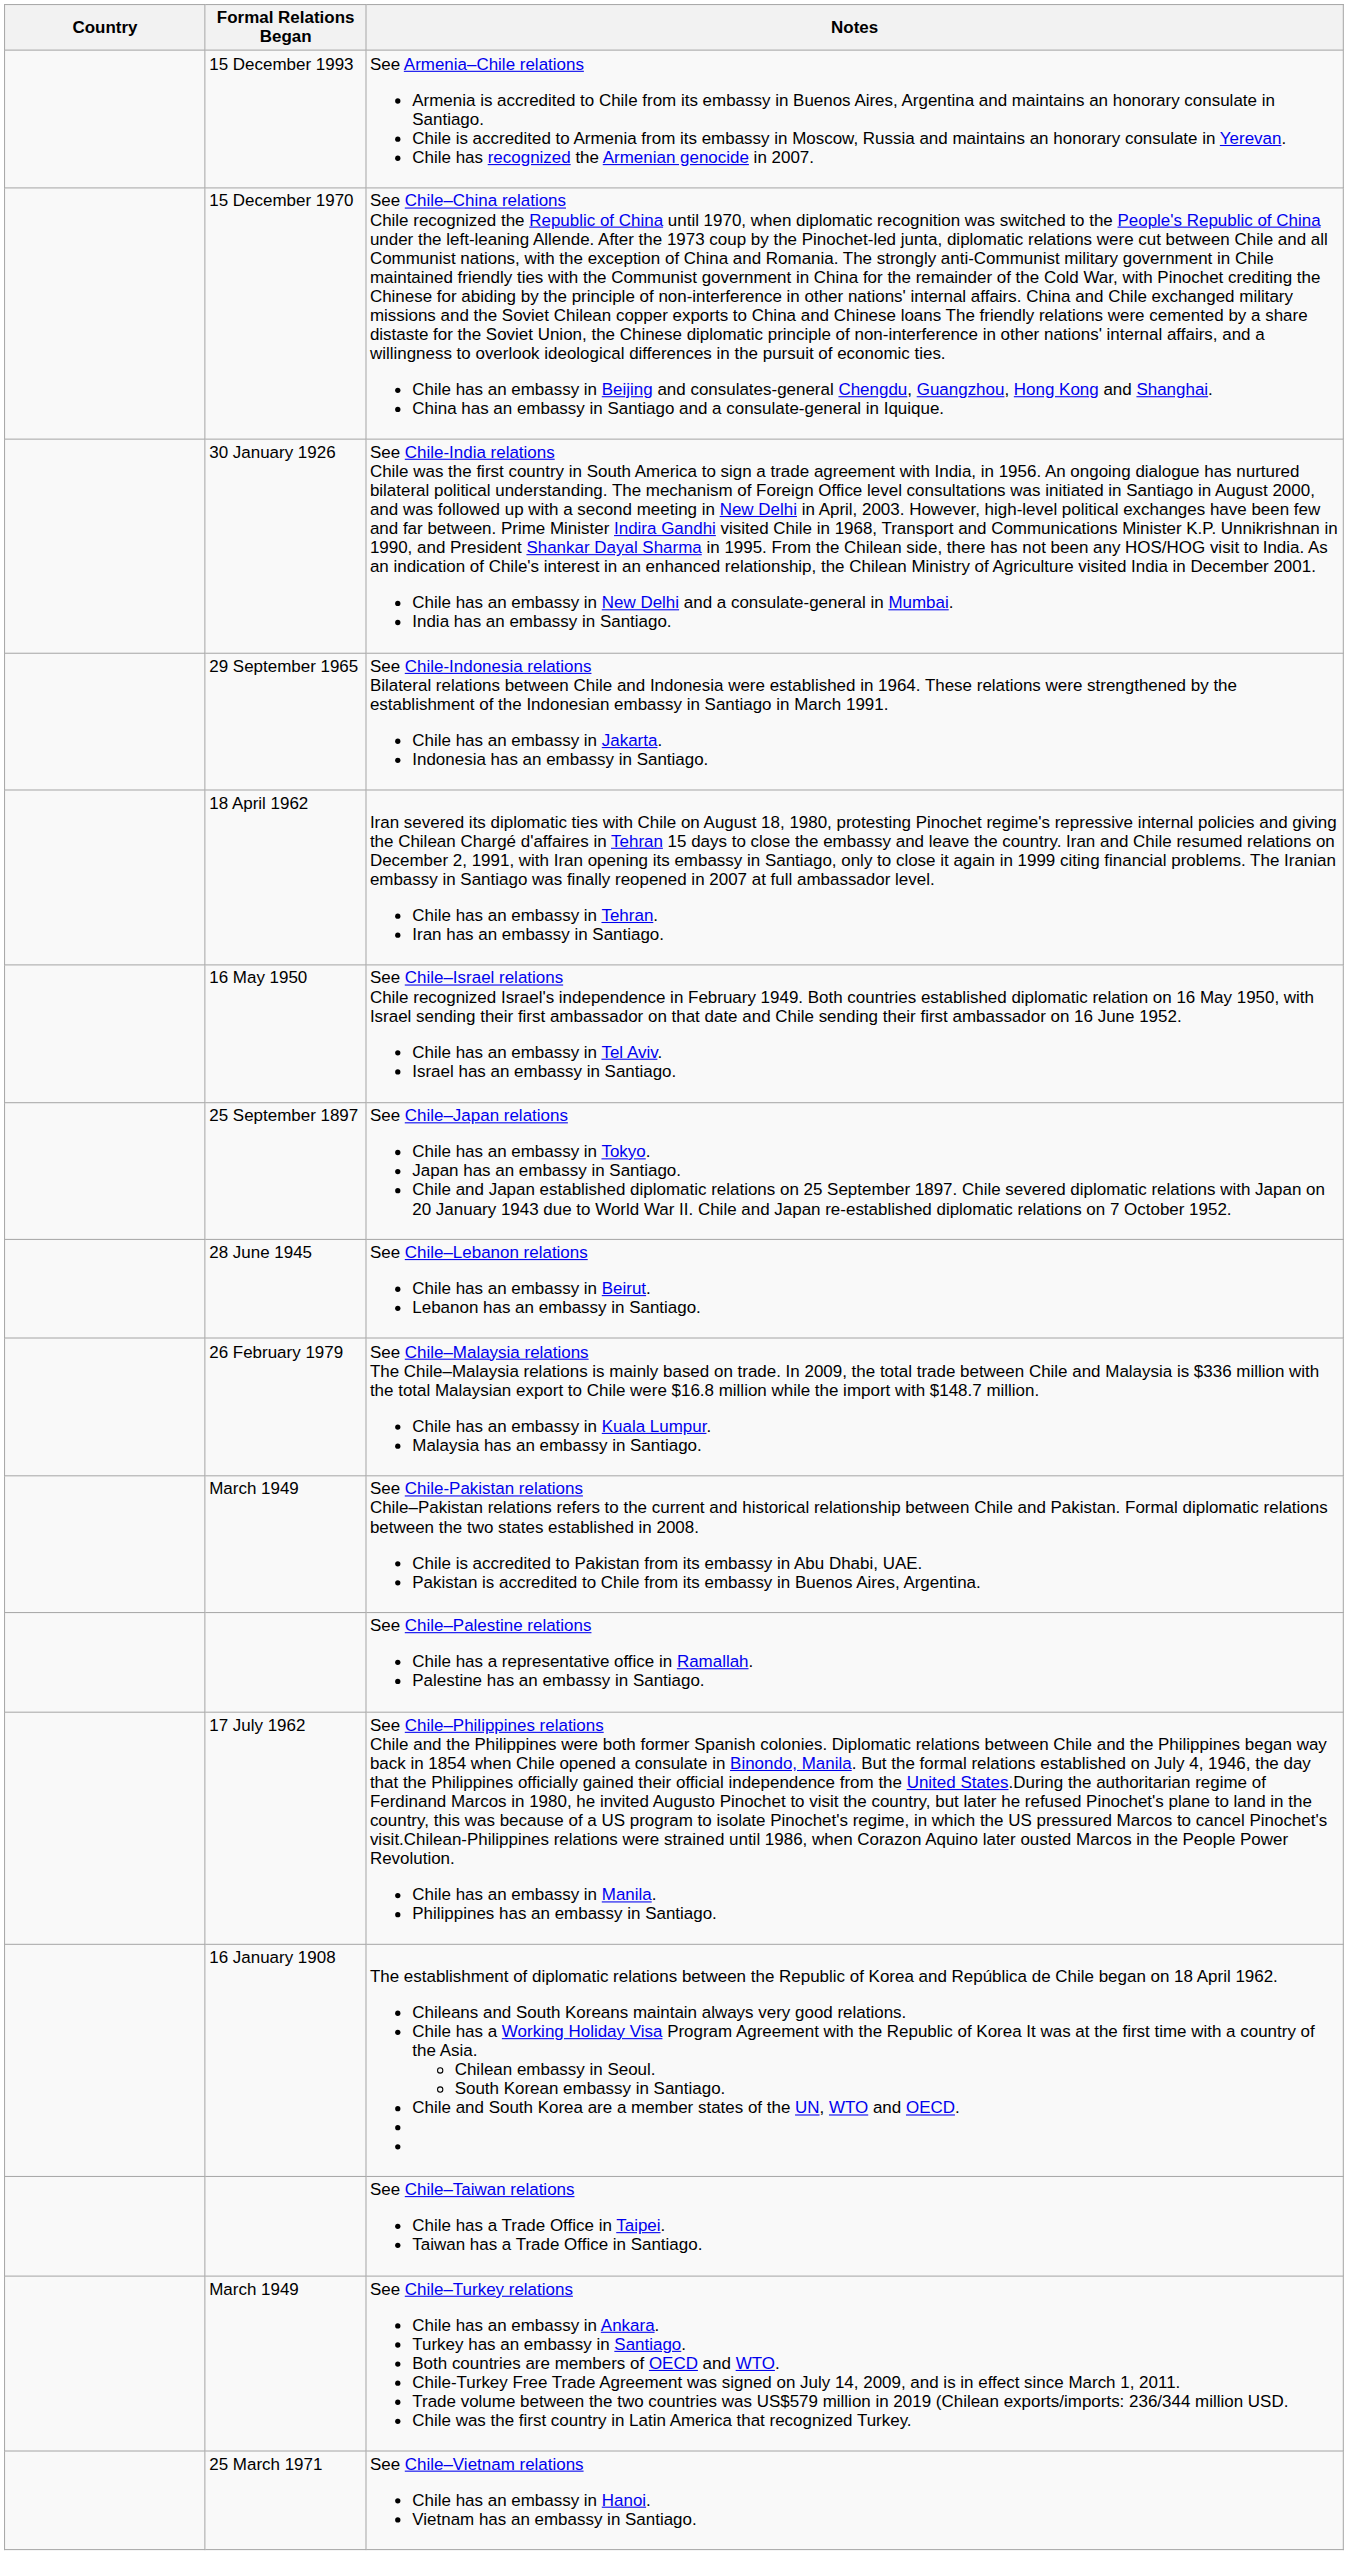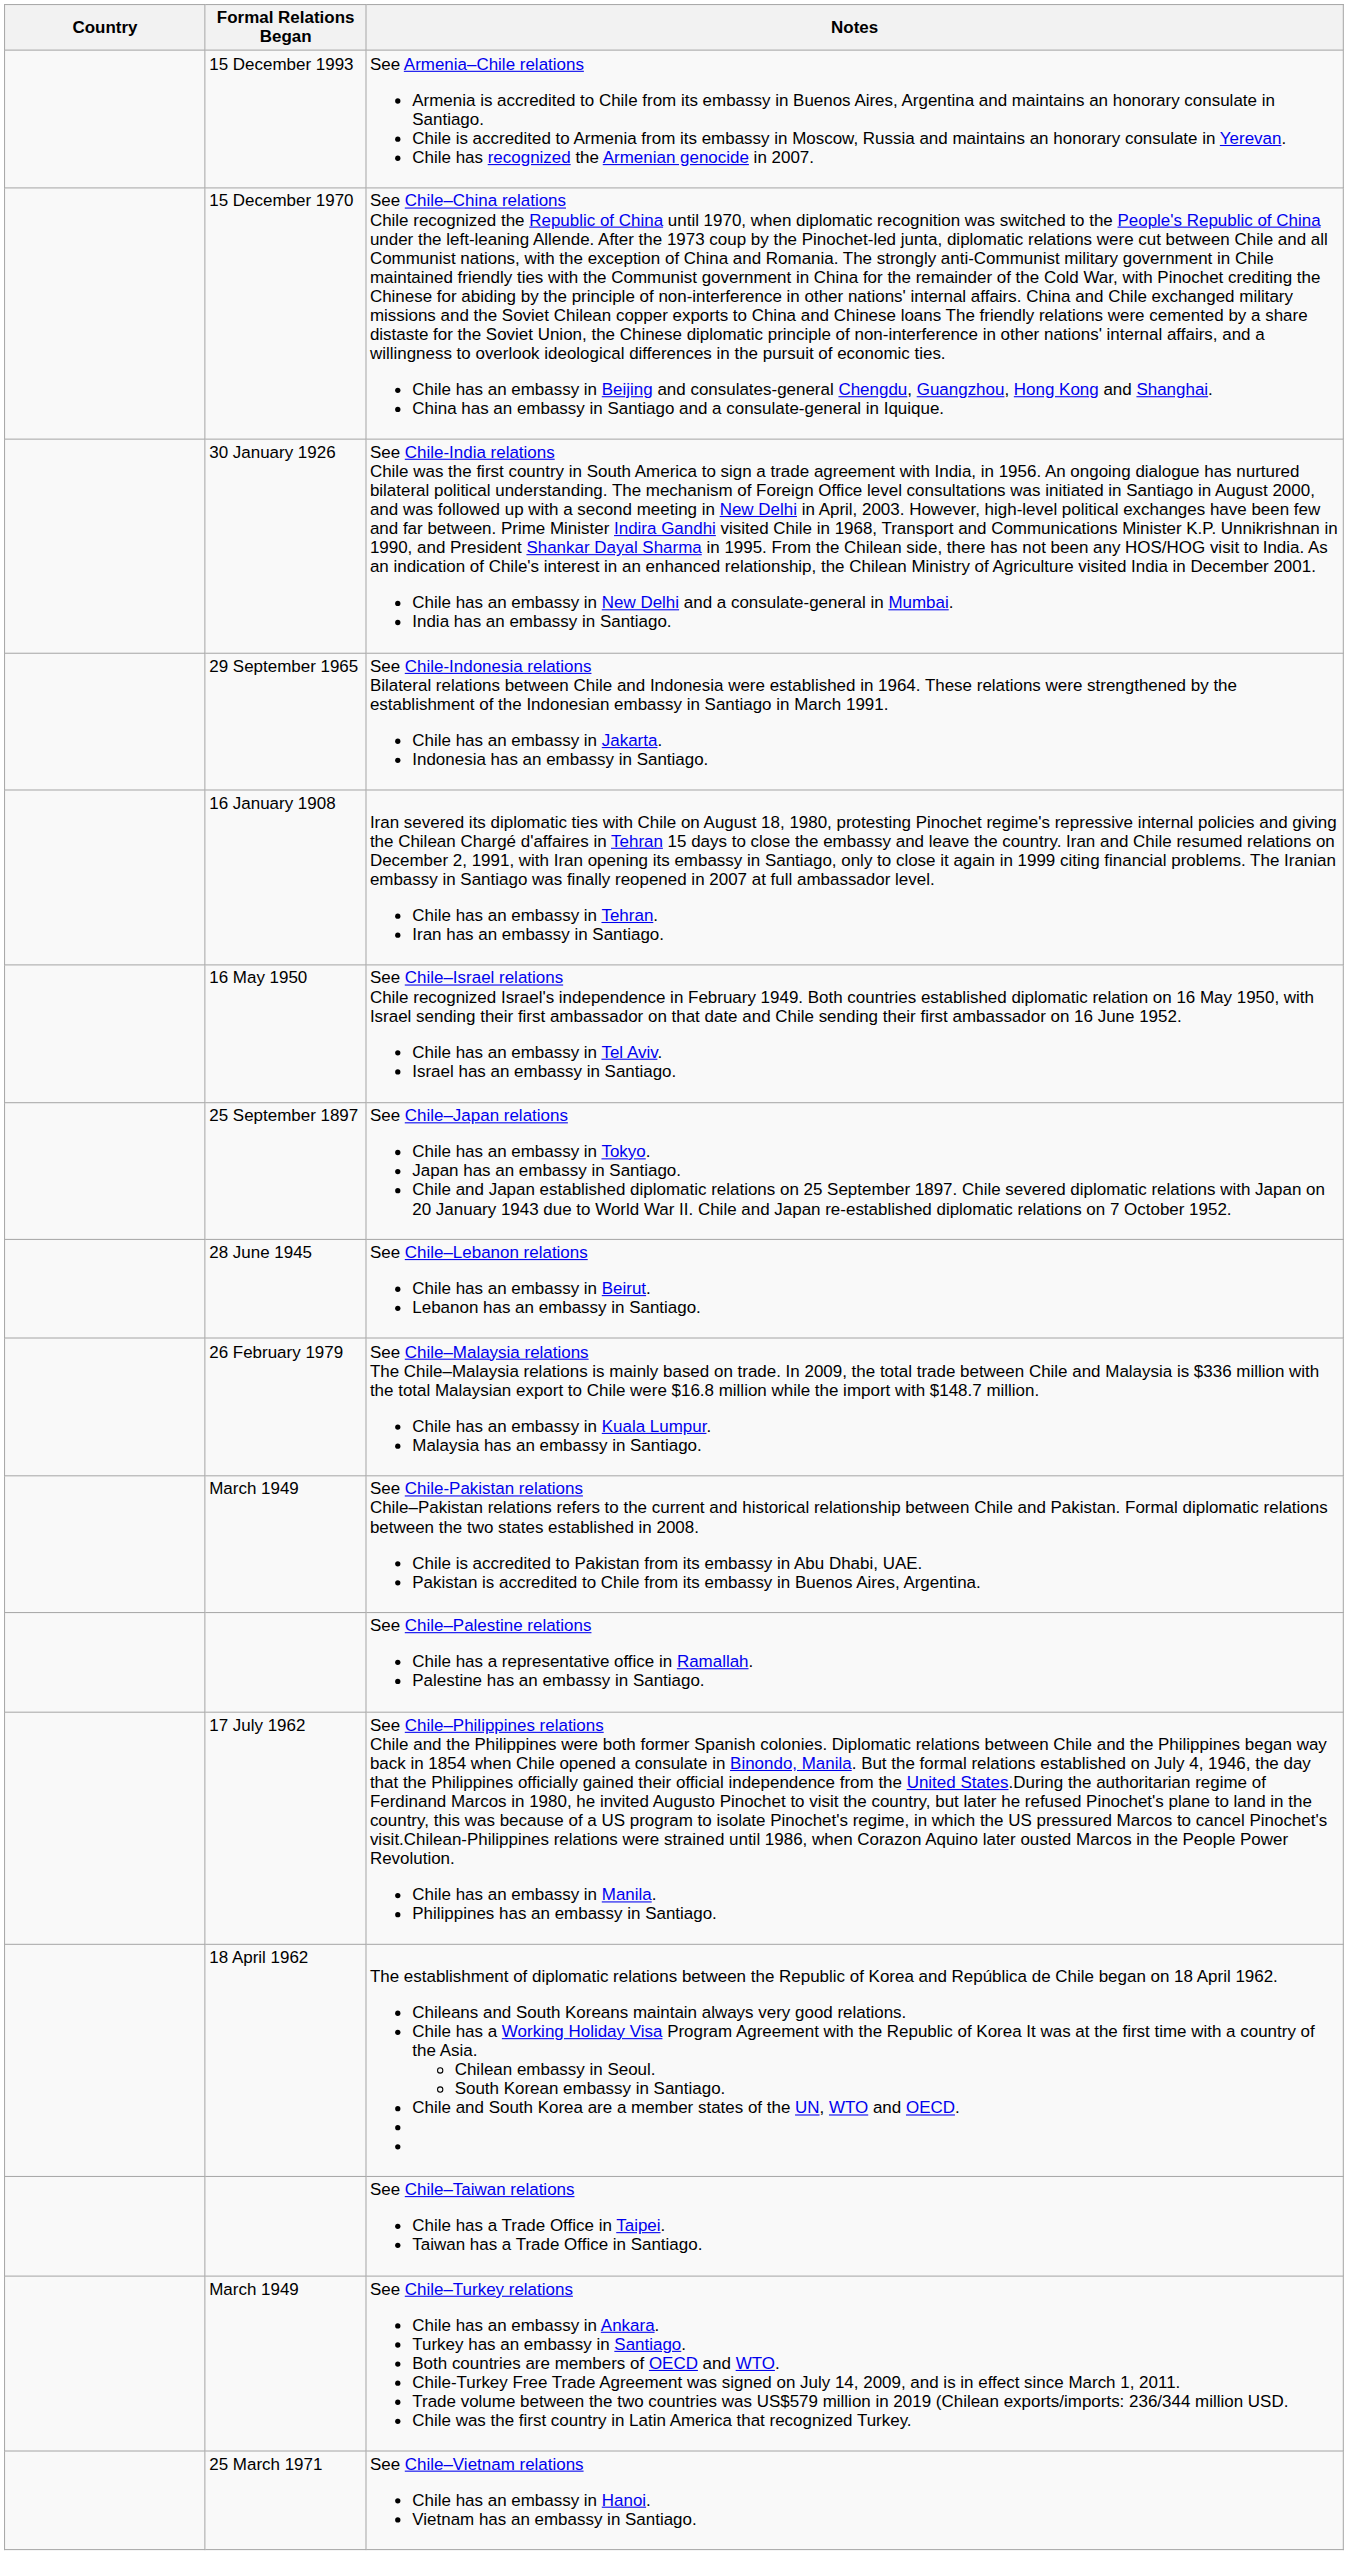(259, 803) 18 April 1962 -> (272, 803) 16 January 1908
(272, 1957) 16 January 1908 -> (259, 1957) 18 April 1962
